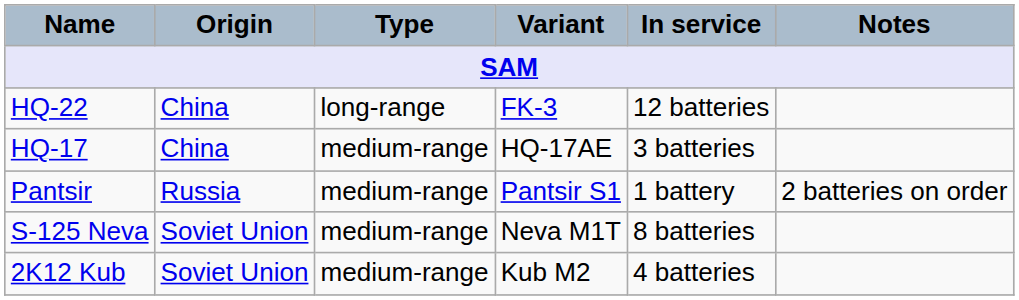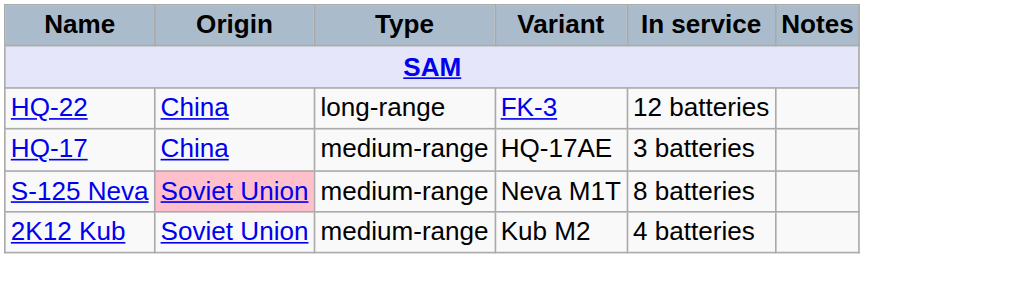- row: (51, 190)
(235, 231) no background -> (235, 190) pink background
